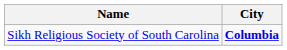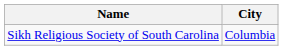(252, 34) bold -> (250, 34) normal
